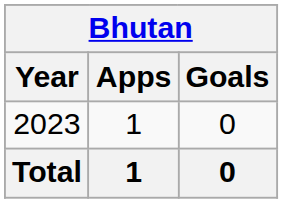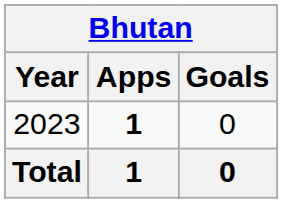(134, 124) normal -> (134, 124) bold
